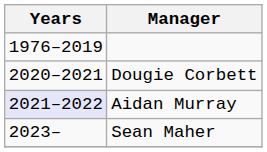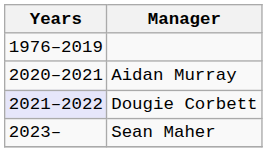(184, 76) Dougie Corbett -> (174, 76) Aidan Murray
(174, 104) Aidan Murray -> (184, 104) Dougie Corbett
